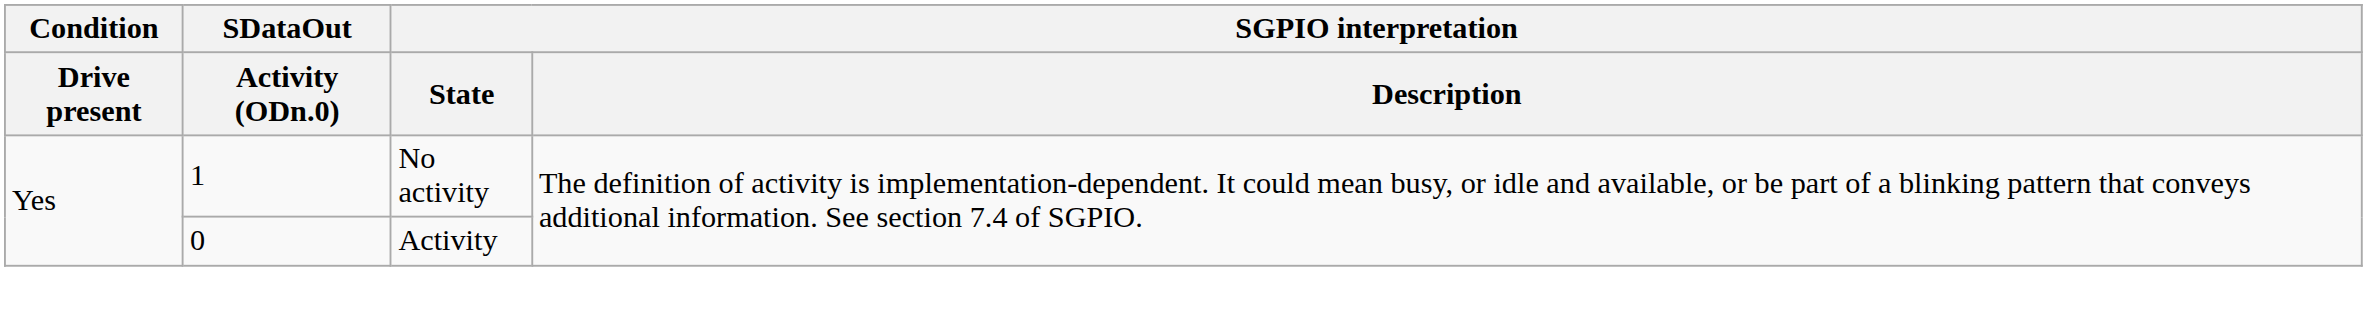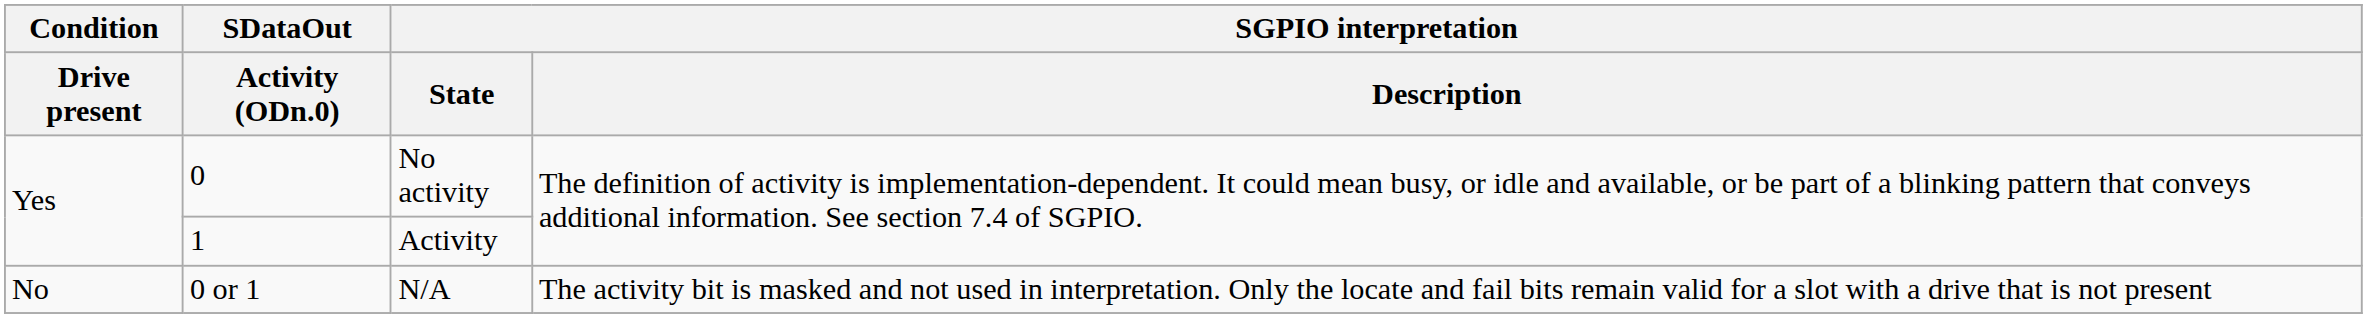(197, 175) 1 -> (197, 175) 0
(197, 240) 0 -> (197, 240) 1
+ row: (424, 288)
